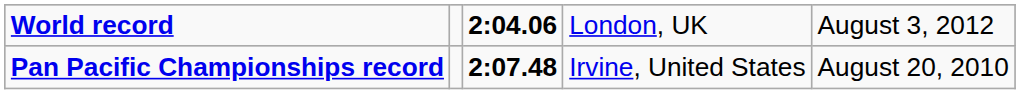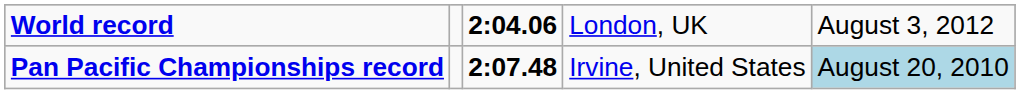(913, 66) no background -> (913, 66) lightblue background
